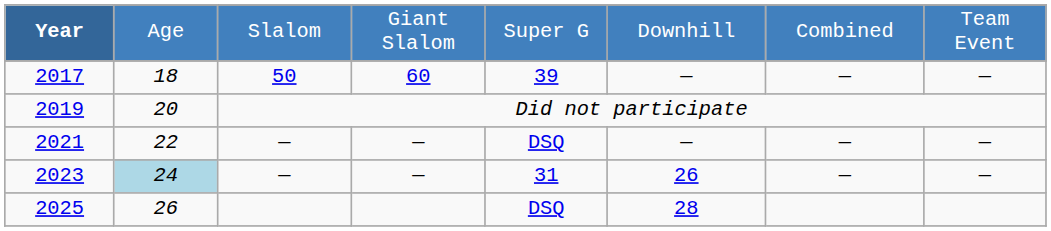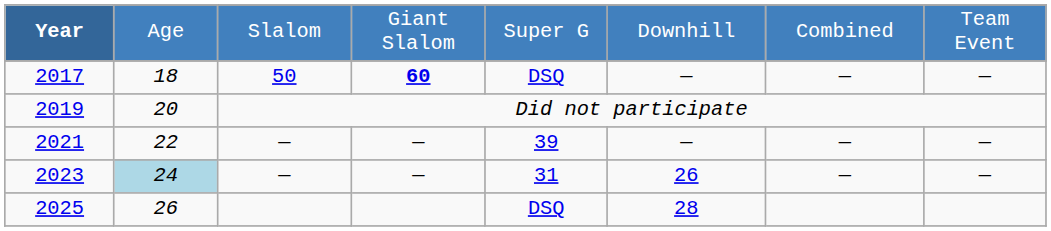(418, 78) normal -> (418, 78) bold
(546, 78) 39 -> (546, 78) DSQ
(546, 143) DSQ -> (546, 143) 39
